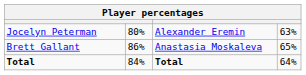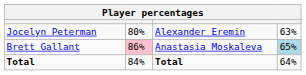(136, 47) no background -> (136, 47) pink background
(288, 47) no background -> (288, 47) lightblue background
